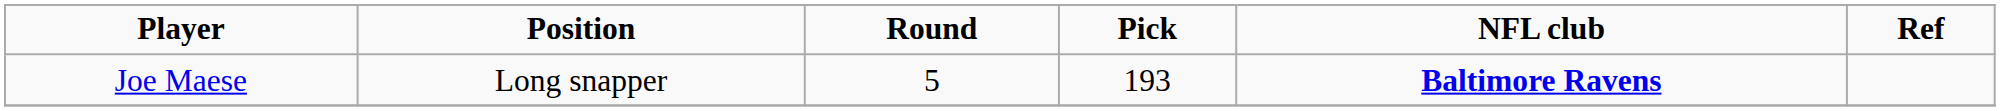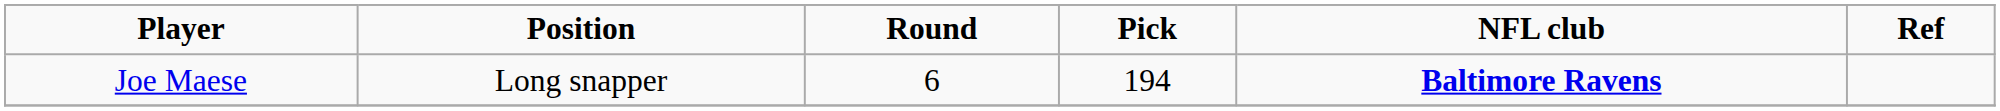(932, 79) 5 -> (932, 79) 6
(1147, 79) 193 -> (1147, 79) 194
